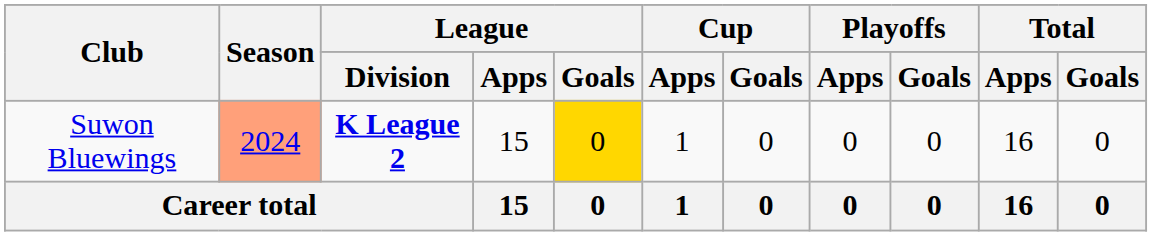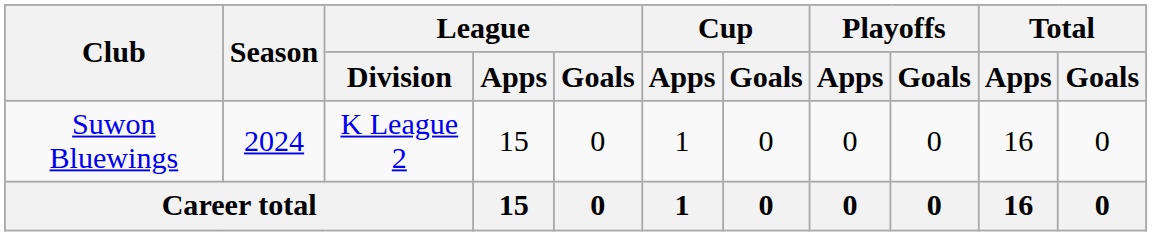(270, 140) lightsalmon background -> (274, 140) no background
(397, 140) bold -> (399, 140) normal
(598, 140) gold background -> (598, 140) no background
